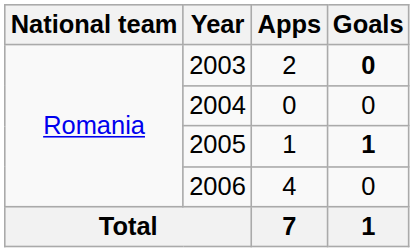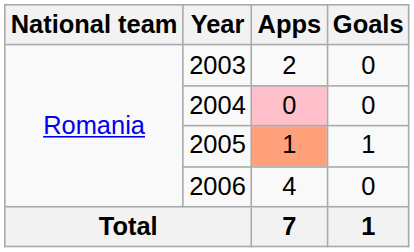(368, 65) bold -> (368, 65) normal
(289, 105) no background -> (289, 105) pink background
(289, 145) no background -> (289, 145) lightsalmon background
(368, 145) bold -> (368, 145) normal
